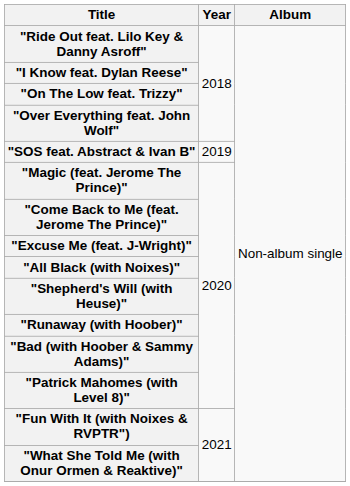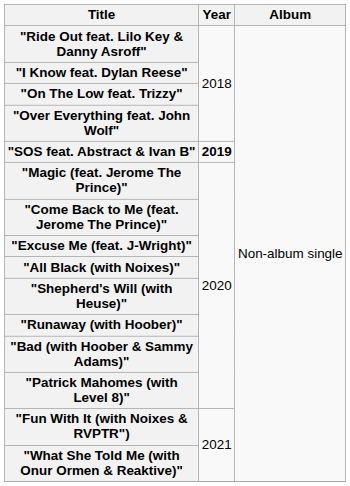(217, 151) normal -> (217, 151) bold
